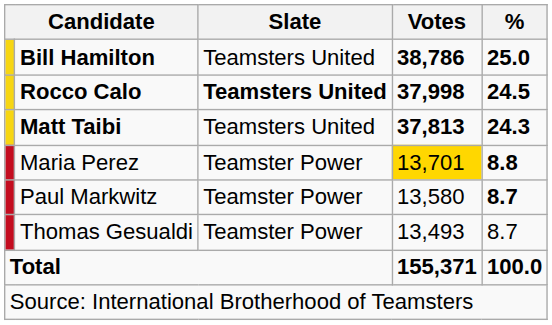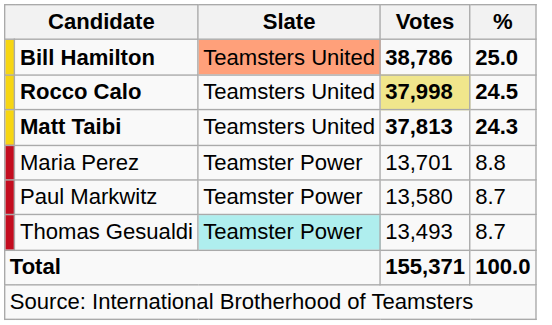(289, 57) no background -> (289, 57) lightsalmon background
(295, 92) bold -> (289, 92) normal
(431, 92) no background -> (419, 92) khaki background
(431, 162) gold background -> (419, 162) no background
(502, 162) bold -> (491, 162) normal
(502, 197) bold -> (491, 197) normal
(283, 232) no background -> (283, 232) paleturquoise background
